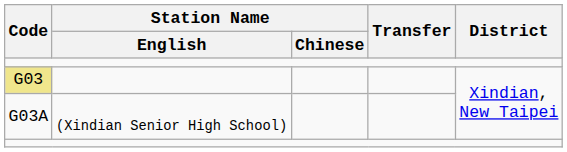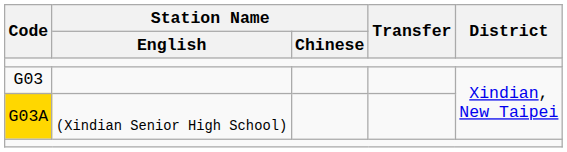(28, 80) khaki background -> (28, 80) no background
(28, 116) no background -> (28, 116) gold background
